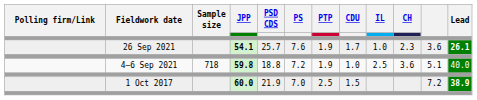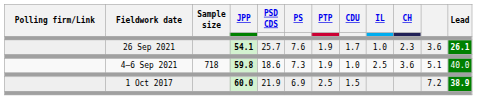(271, 65) 18.8 -> (271, 65) 18.6
(298, 65) 7.2 -> (298, 65) 7.3
(298, 84) 7.0 -> (298, 84) 6.9
